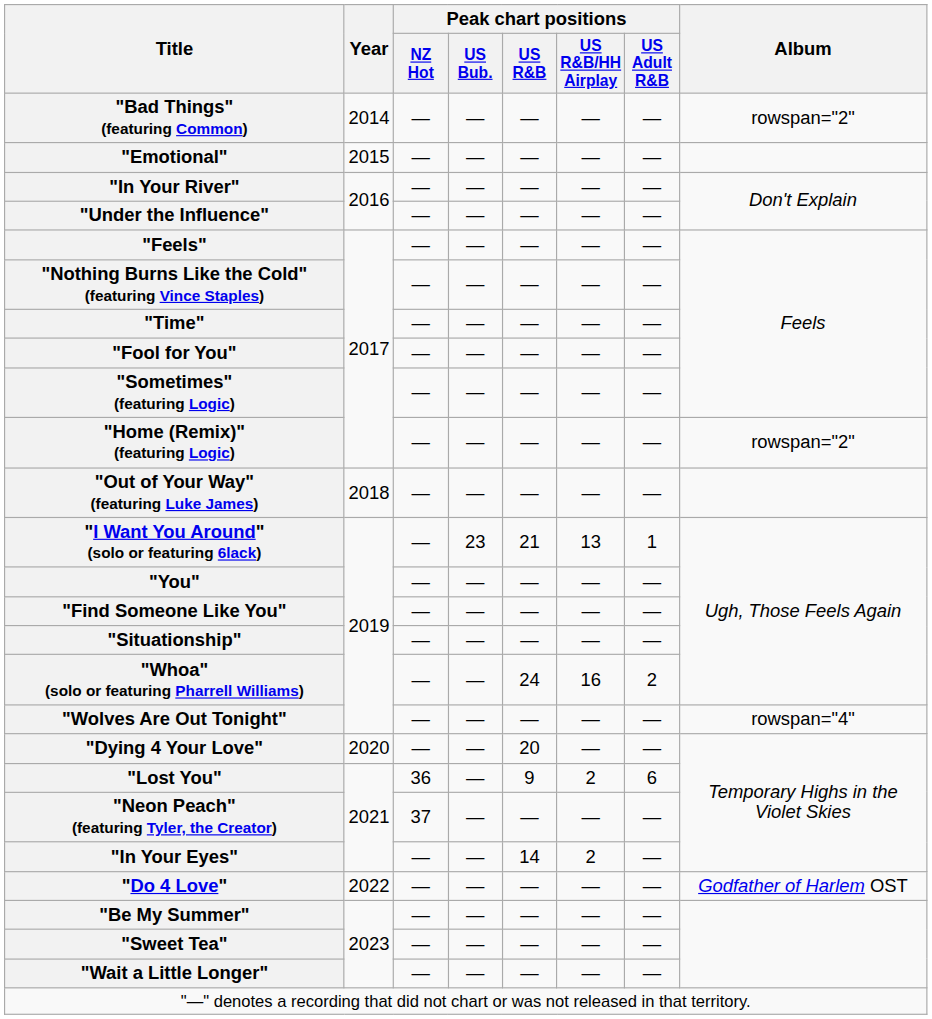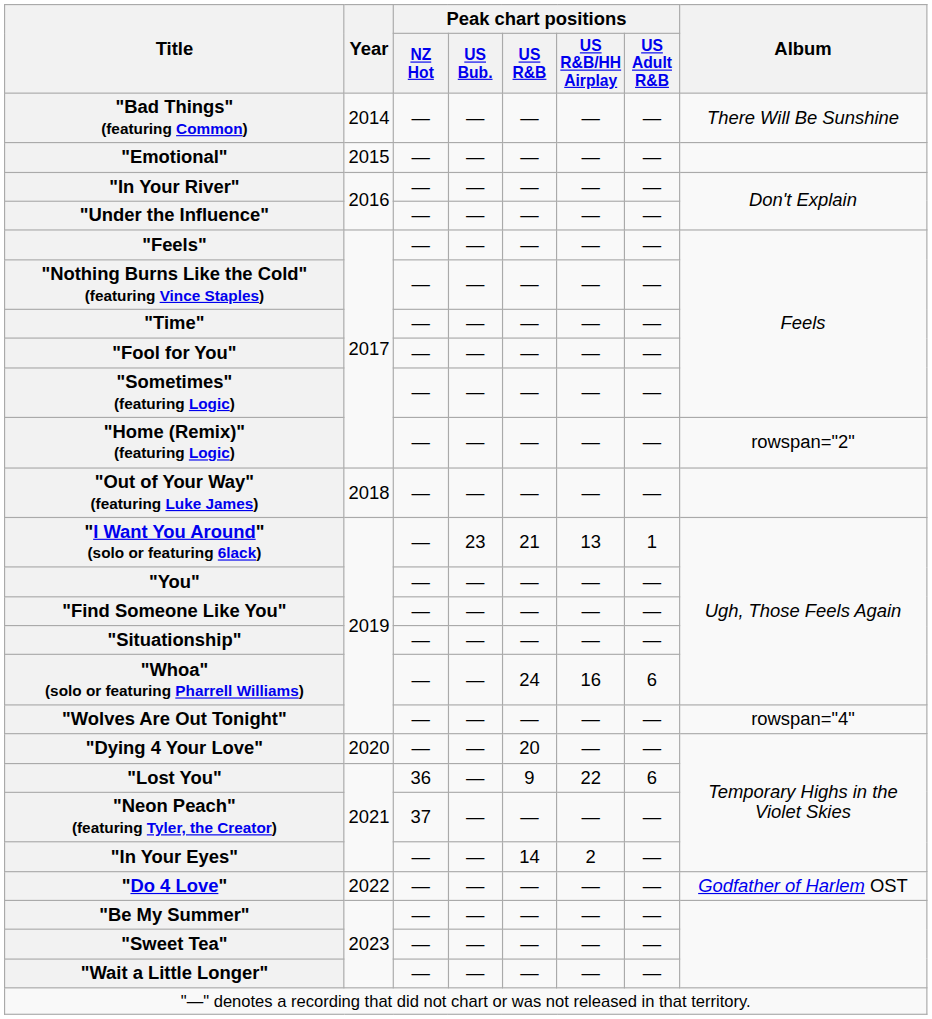(803, 117) rowspan="2" -> (803, 117) There Will Be Sunshine
(652, 679) 2 -> (652, 679) 6
(591, 777) 2 -> (591, 777) 22
